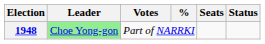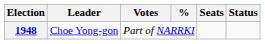(84, 30) lightgreen background -> (84, 30) no background
